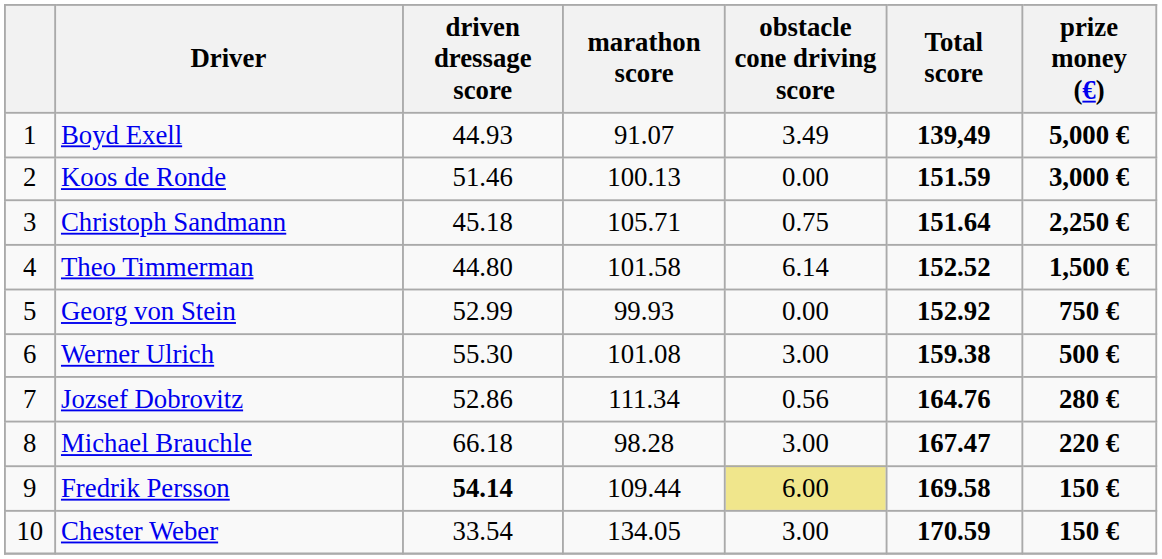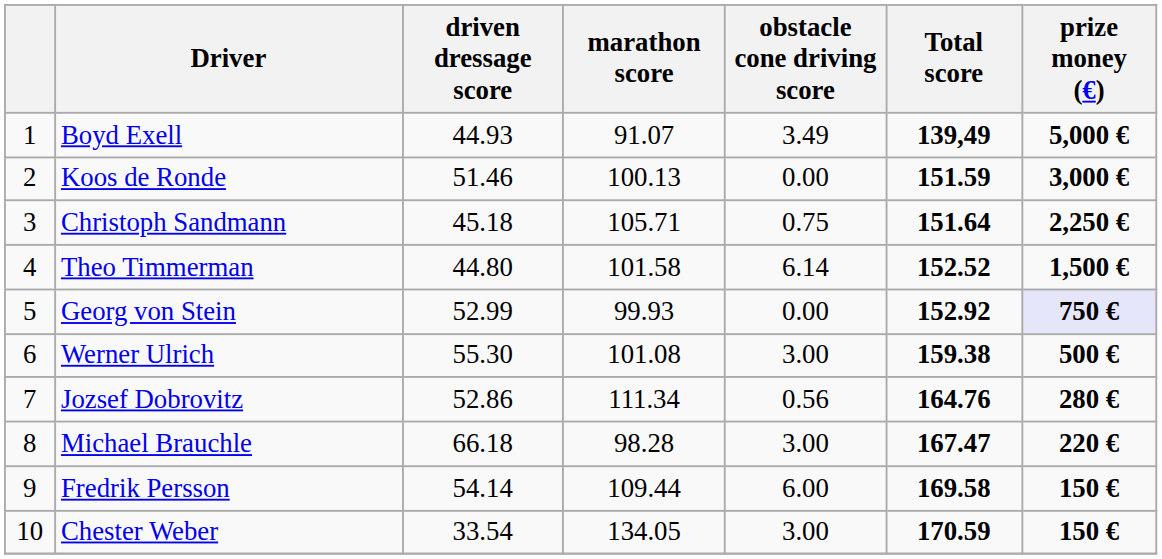(1089, 311) no background -> (1089, 311) lavender background
(483, 487) bold -> (483, 487) normal
(805, 487) khaki background -> (805, 487) no background
